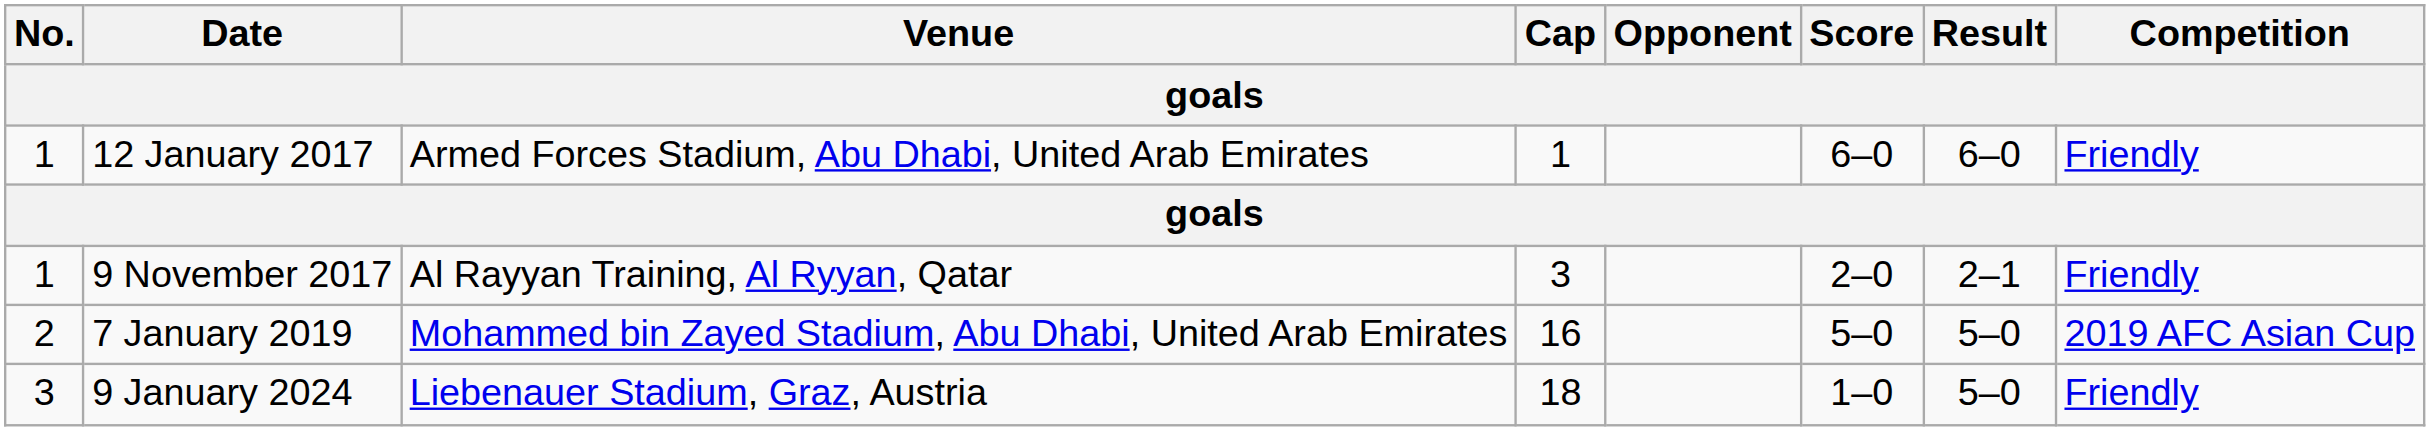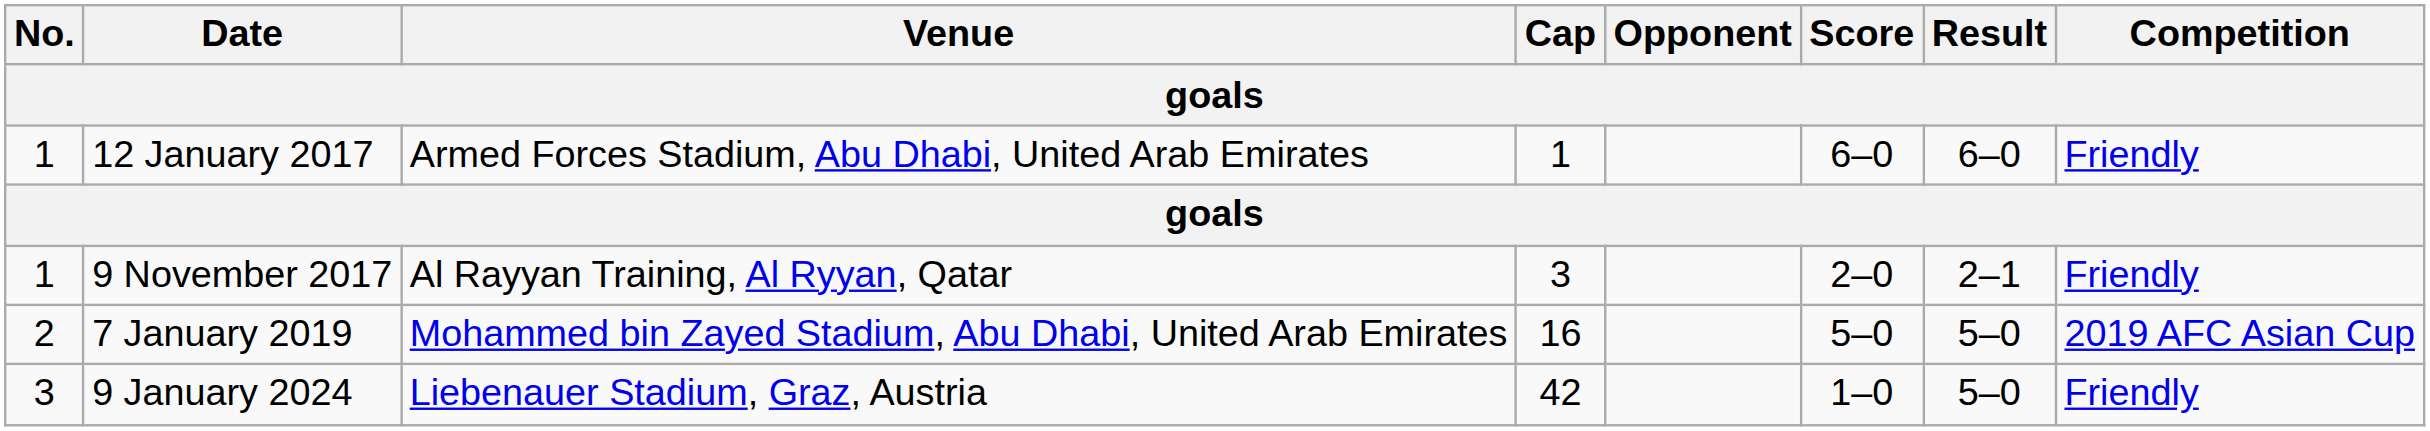(1561, 393) 18 -> (1561, 393) 42
